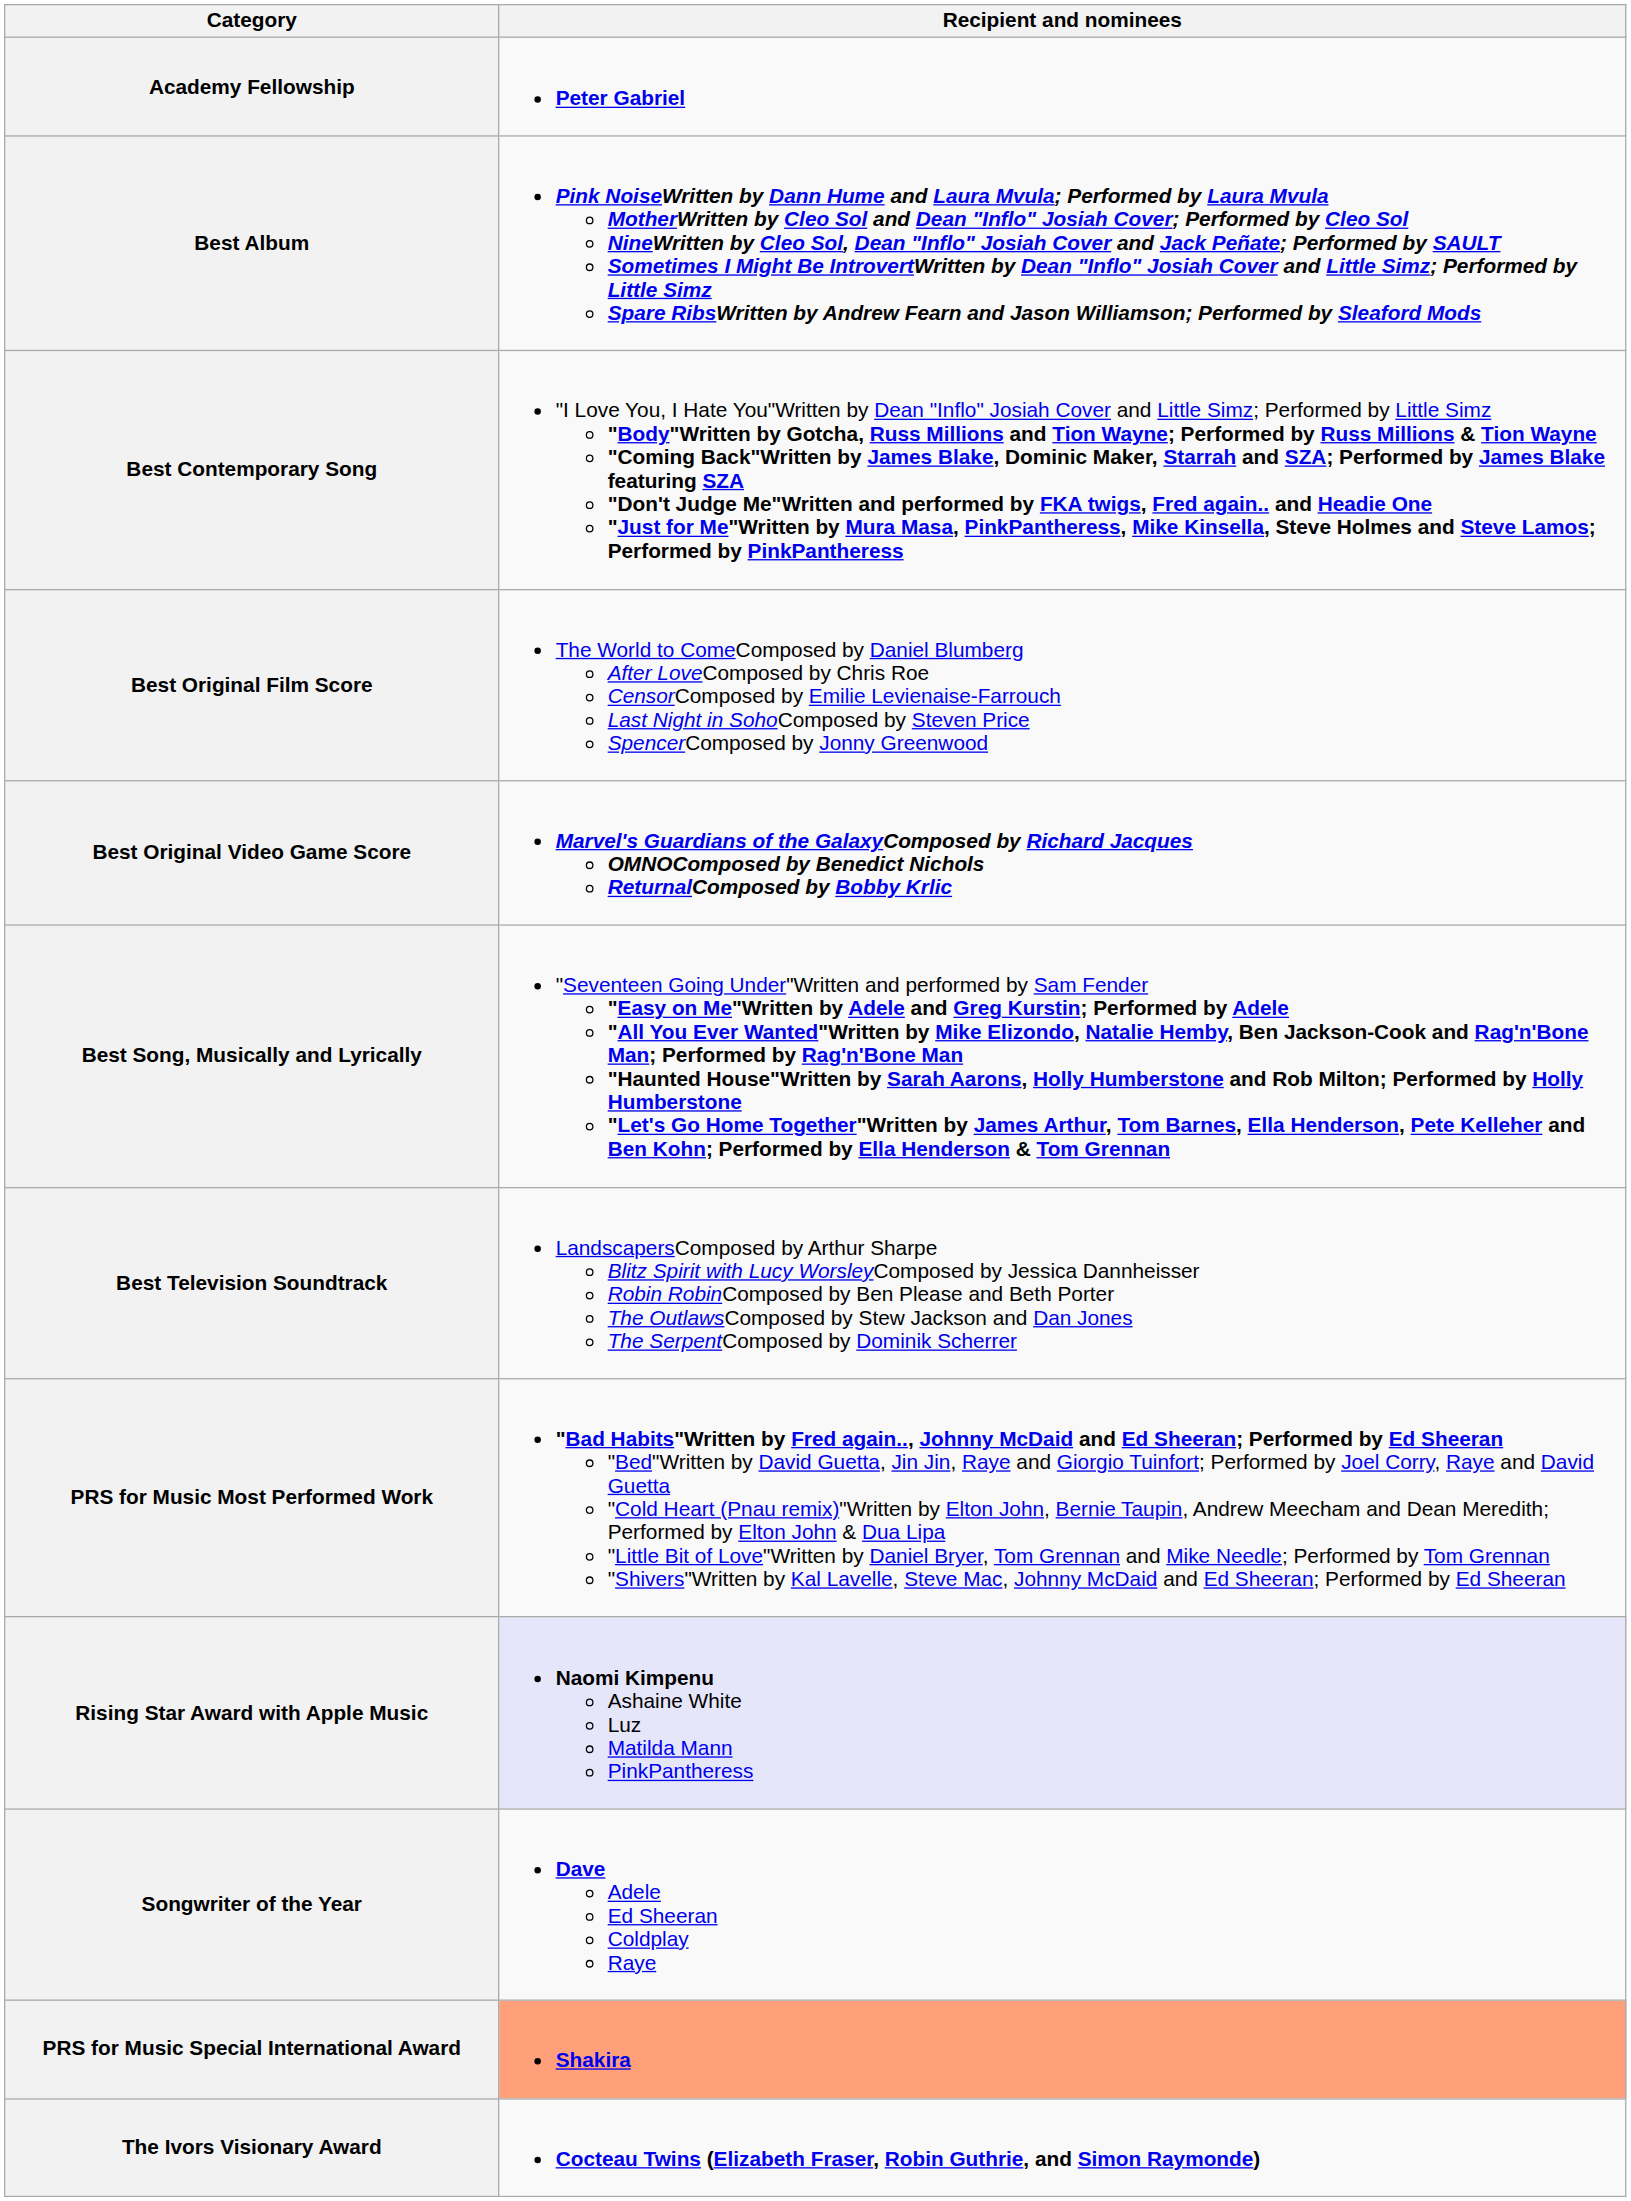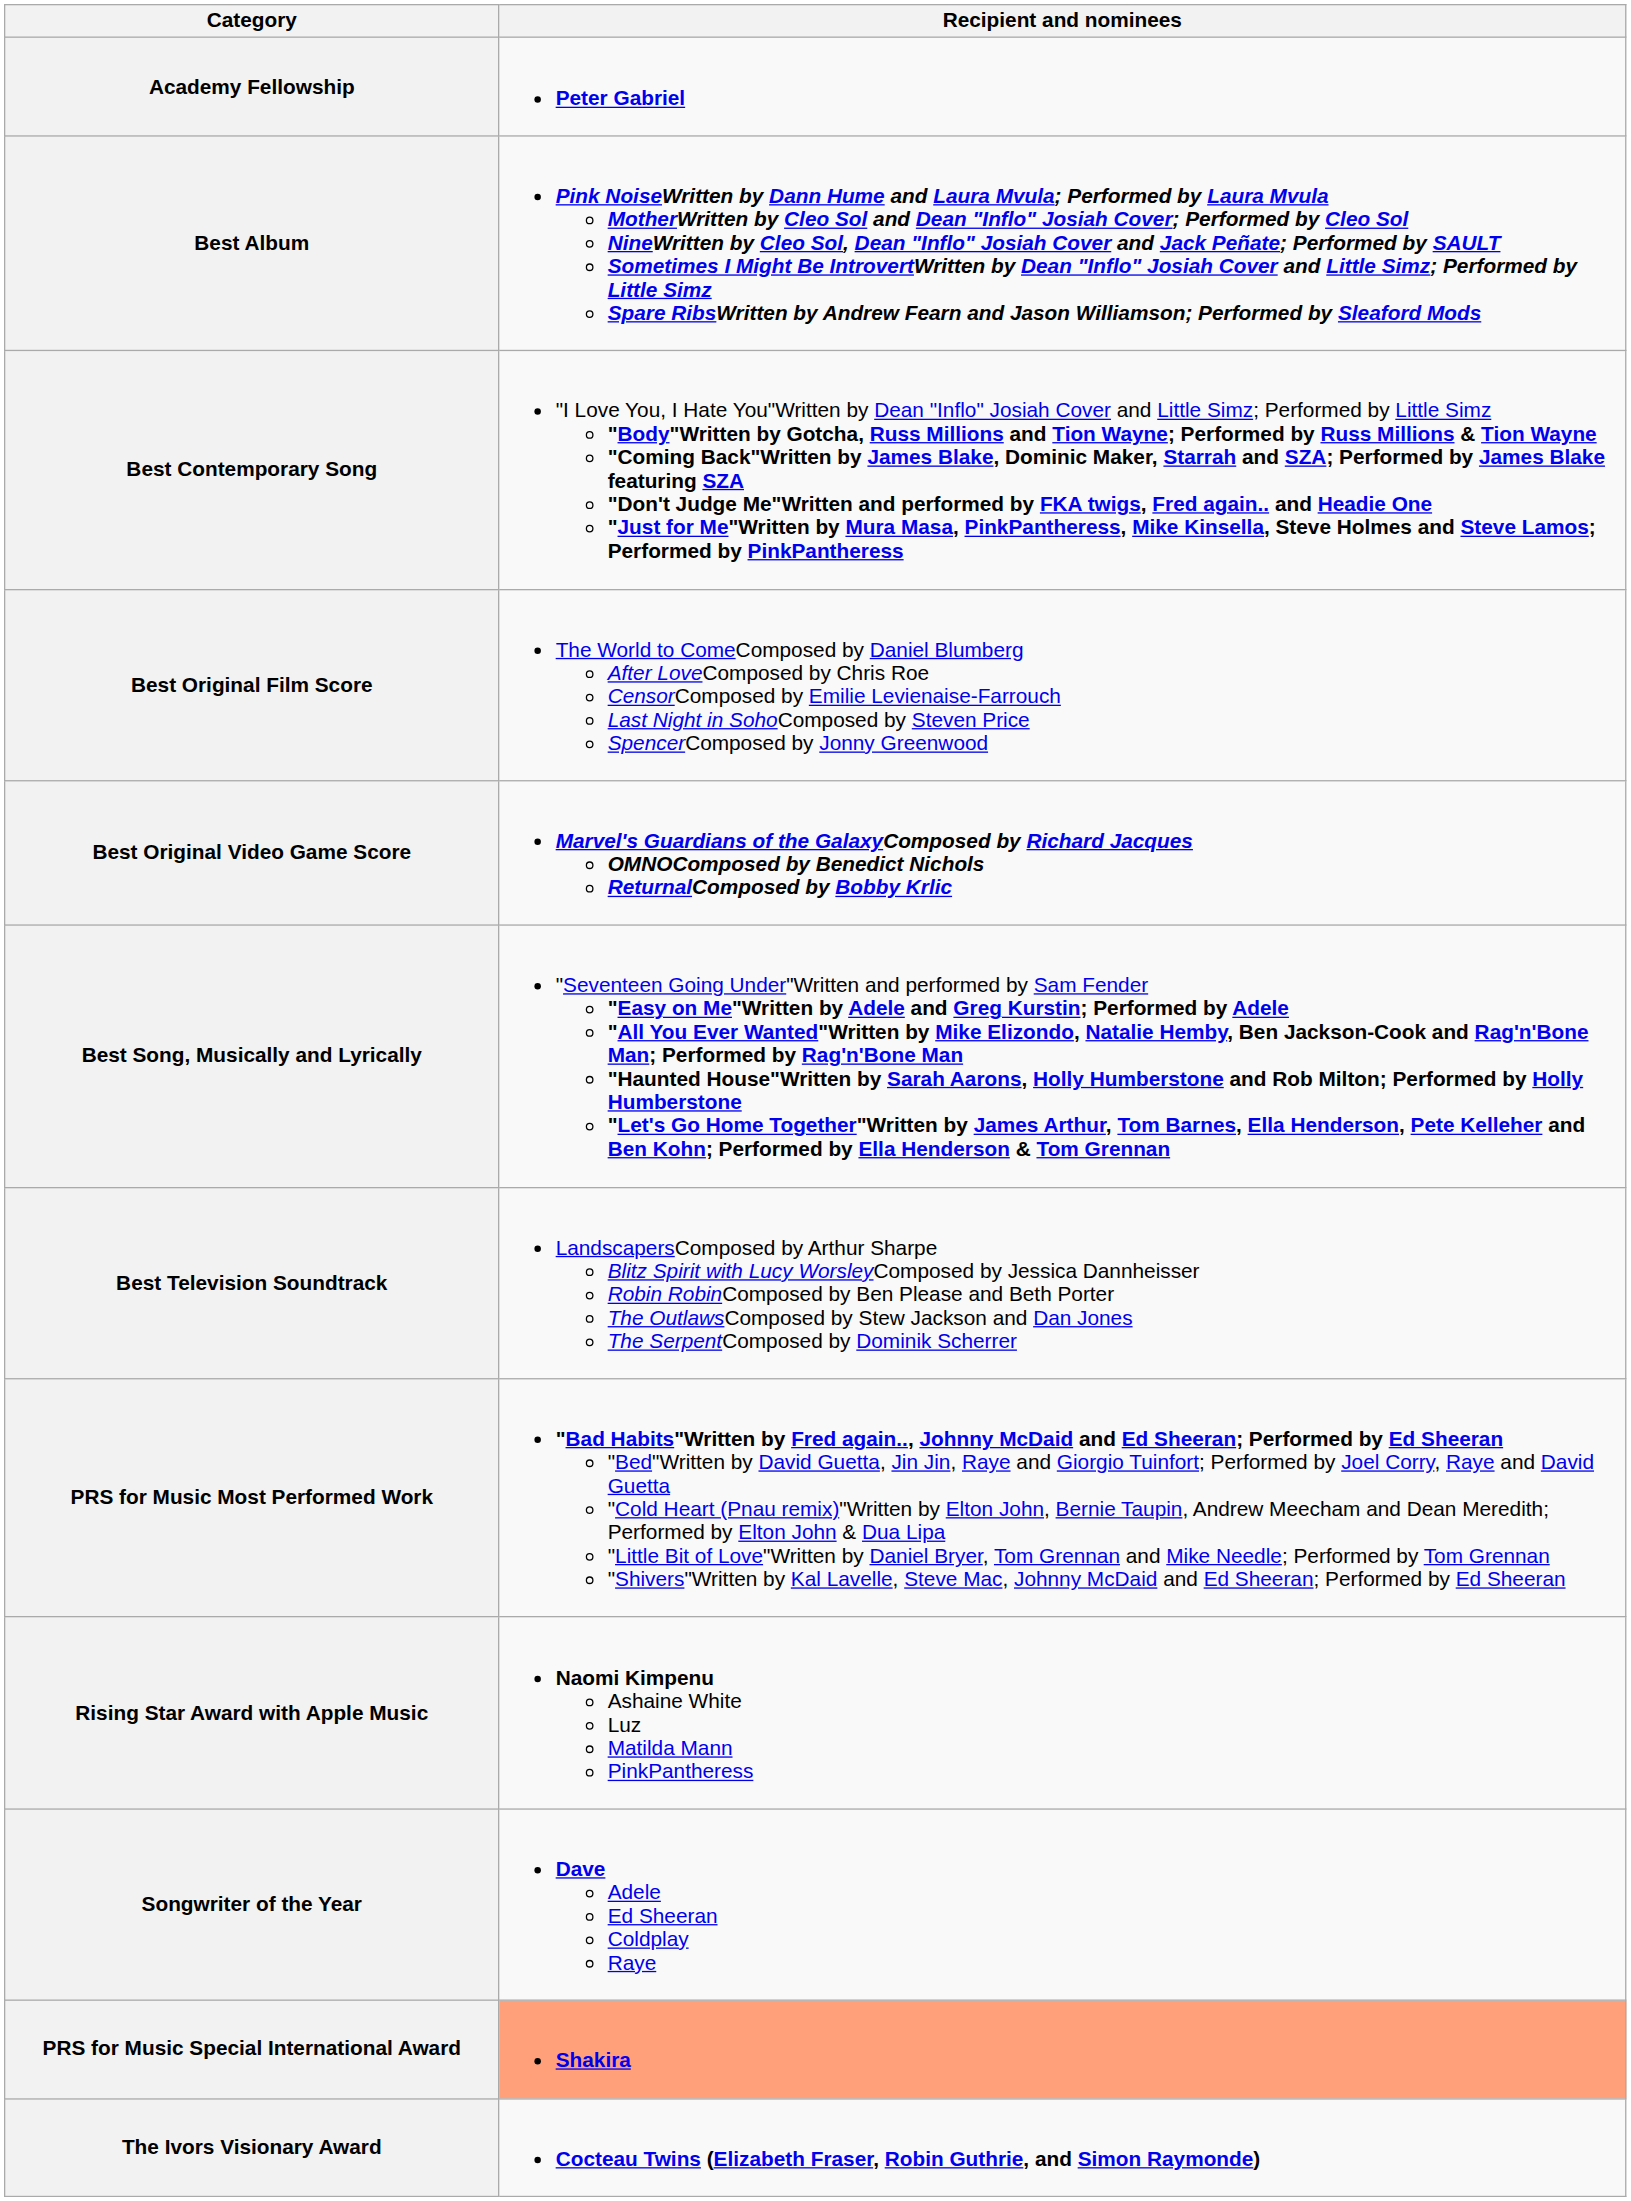(1062, 1725) lavender background -> (1062, 1725) no background
